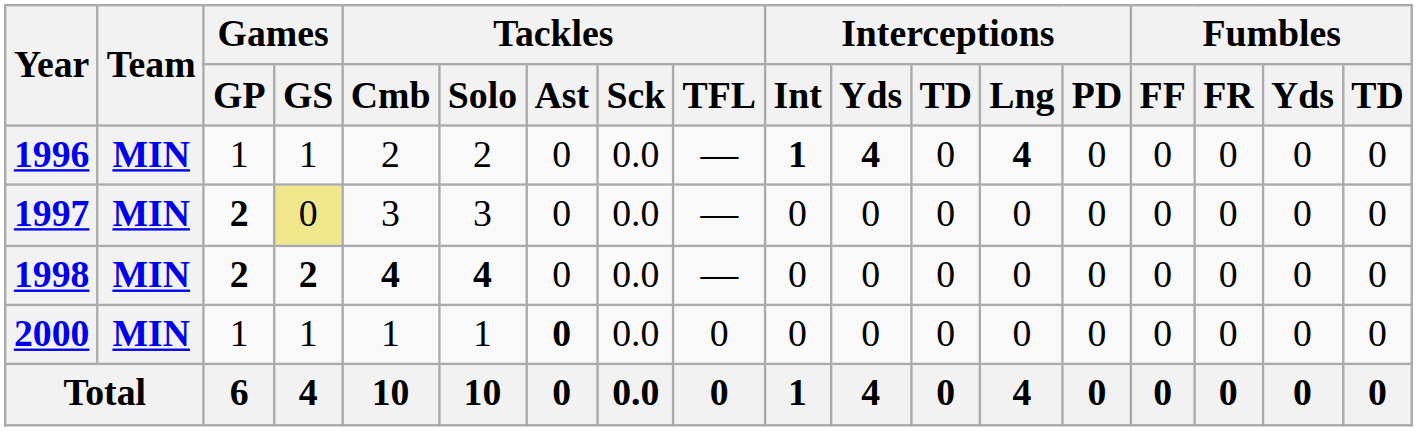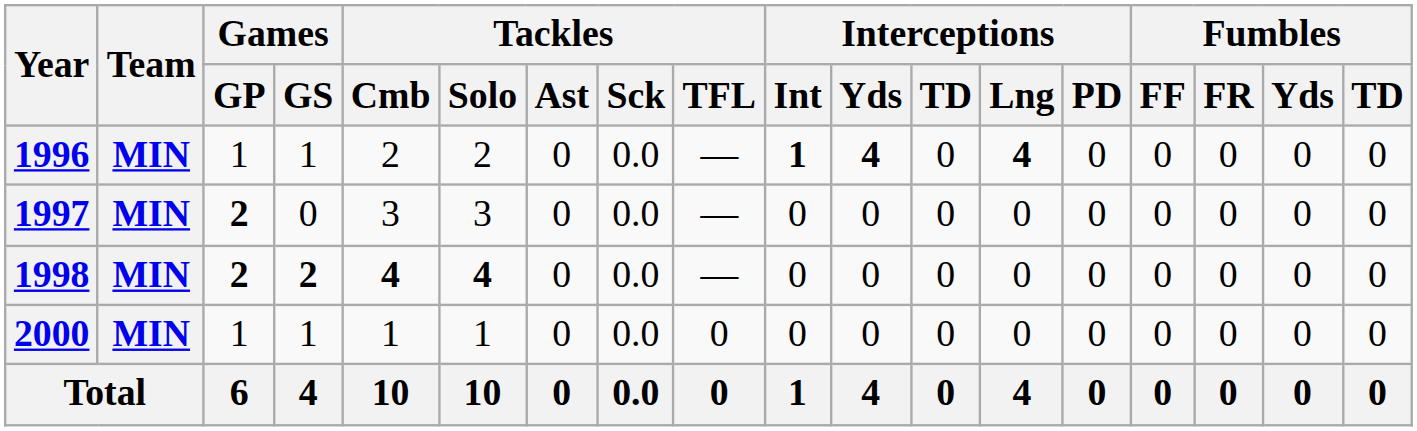(308, 214) khaki background -> (308, 214) no background
(562, 333) bold -> (562, 333) normal
